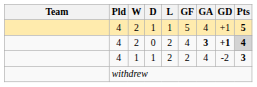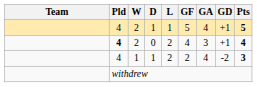(119, 43) normal -> (119, 43) bold
(206, 43) bold -> (206, 43) normal
(225, 43) bold -> (225, 43) normal
(243, 43) lightgrey background -> (243, 43) no background
